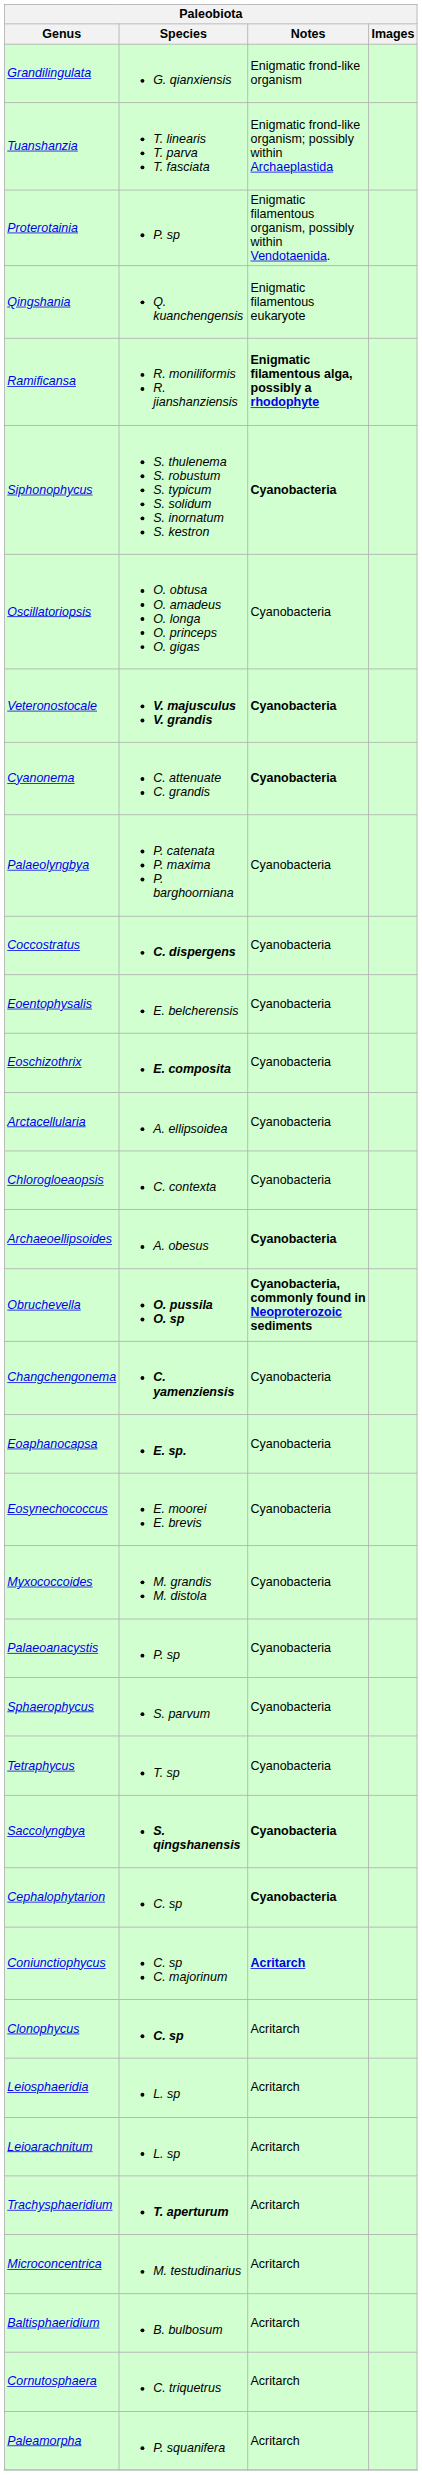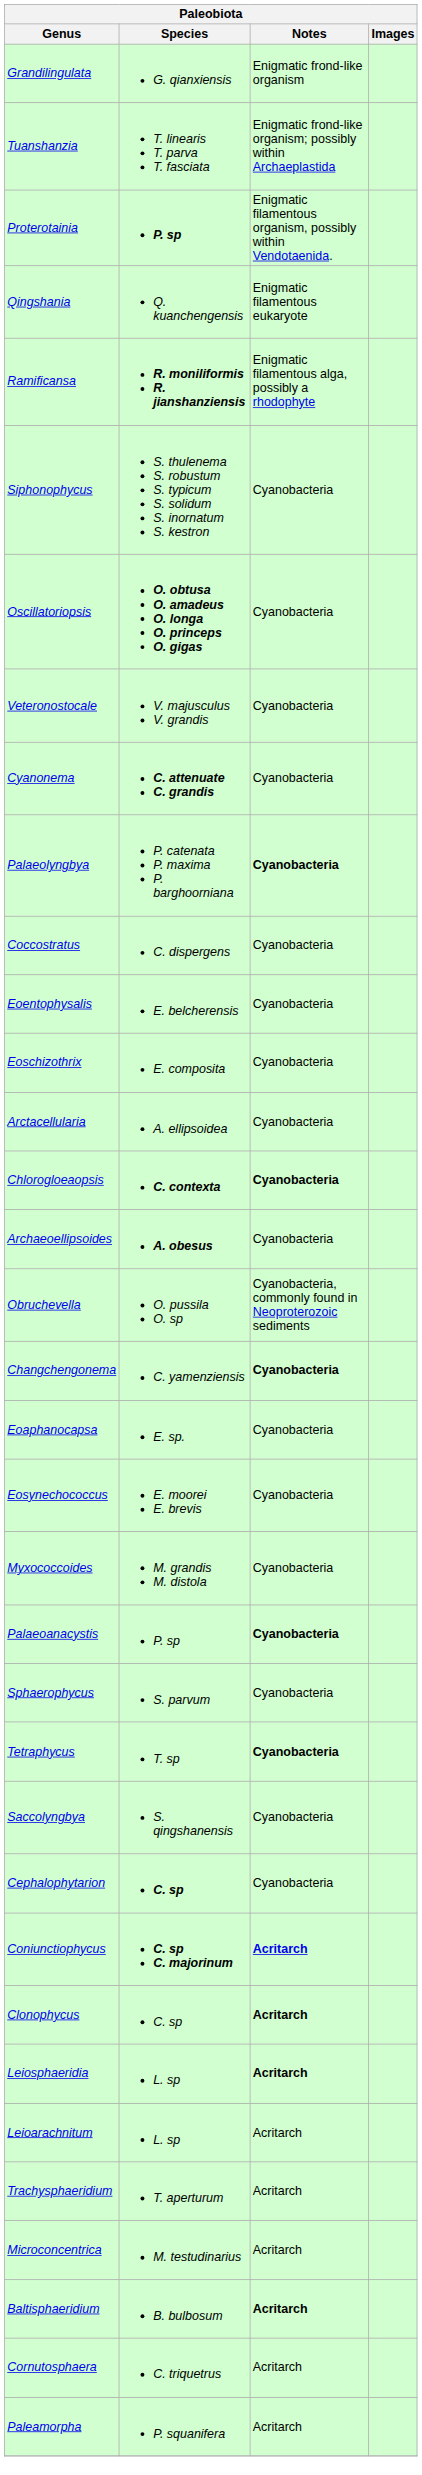(183, 235) normal -> (185, 235) bold
(183, 389) normal -> (185, 389) bold
(302, 381) bold -> (300, 381) normal
(294, 489) bold -> (293, 489) normal
(183, 619) normal -> (185, 619) bold
(183, 713) bold -> (185, 713) normal
(294, 705) bold -> (293, 705) normal
(183, 786) normal -> (185, 786) bold
(294, 778) bold -> (293, 778) normal
(291, 865) normal -> (296, 865) bold
(183, 952) bold -> (185, 952) normal
(183, 1070) bold -> (185, 1070) normal
(183, 1187) normal -> (185, 1187) bold
(291, 1180) normal -> (296, 1180) bold
(183, 1246) normal -> (185, 1246) bold
(294, 1239) bold -> (293, 1239) normal
(183, 1312) bold -> (185, 1312) normal
(308, 1305) bold -> (305, 1305) normal
(183, 1385) bold -> (185, 1378) normal
(291, 1377) normal -> (296, 1370) bold
(183, 1451) bold -> (185, 1437) normal
(291, 1648) normal -> (296, 1634) bold
(291, 1765) normal -> (296, 1751) bold
(183, 1839) bold -> (185, 1824) normal
(294, 1831) bold -> (293, 1817) normal
(183, 1904) normal -> (185, 1890) bold
(294, 1897) bold -> (293, 1883) normal
(183, 1970) normal -> (185, 1956) bold
(183, 2036) bold -> (185, 2022) normal
(275, 2029) normal -> (280, 2014) bold
(275, 2087) normal -> (280, 2073) bold
(183, 2212) bold -> (185, 2198) normal
(275, 2323) normal -> (280, 2308) bold
